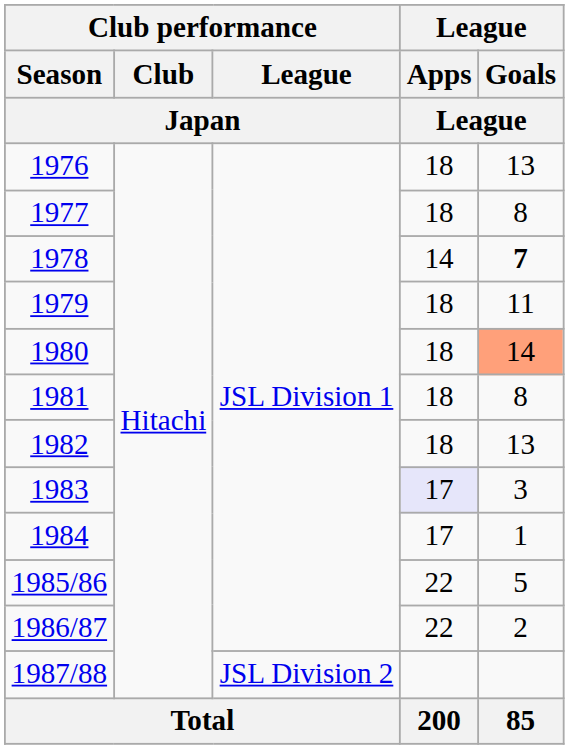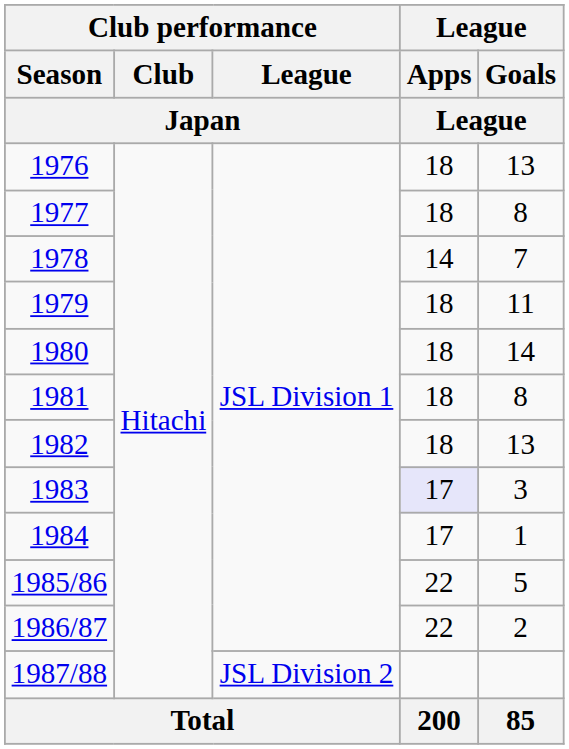(521, 258) bold -> (521, 258) normal
(521, 350) lightsalmon background -> (521, 350) no background
